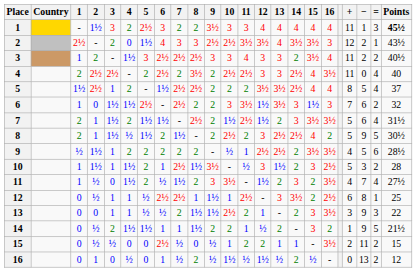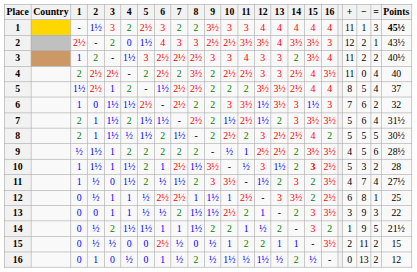(364, 136) 9 -> (364, 136) 5
(313, 167) normal -> (313, 167) bold
